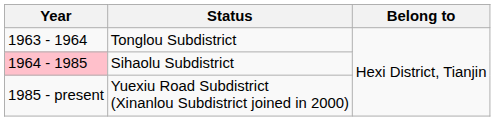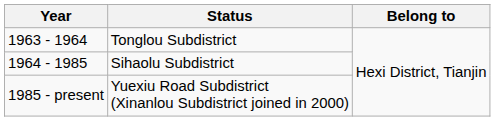(48, 63) pink background -> (48, 63) no background
